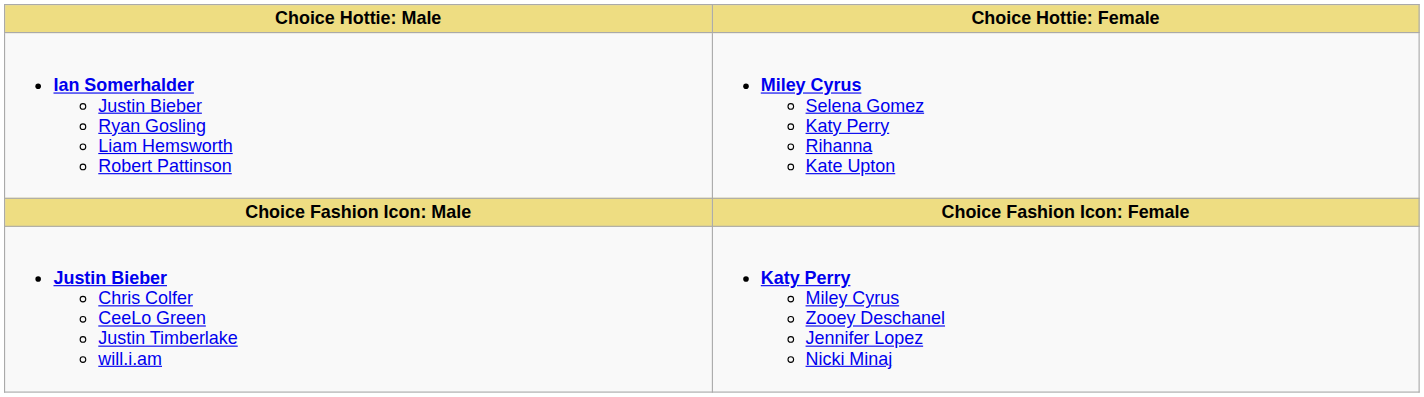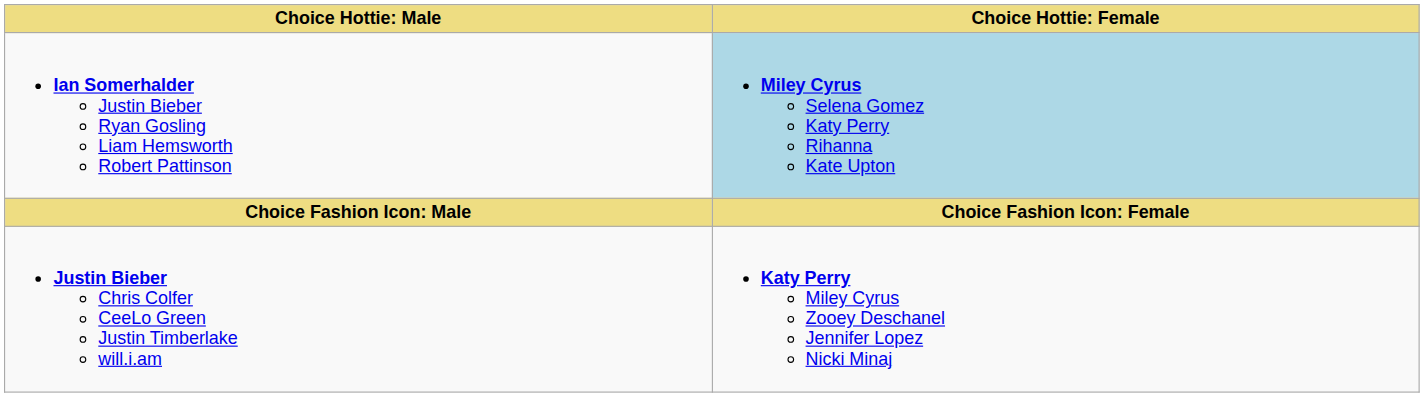(1065, 126) no background -> (1065, 126) lightblue background
